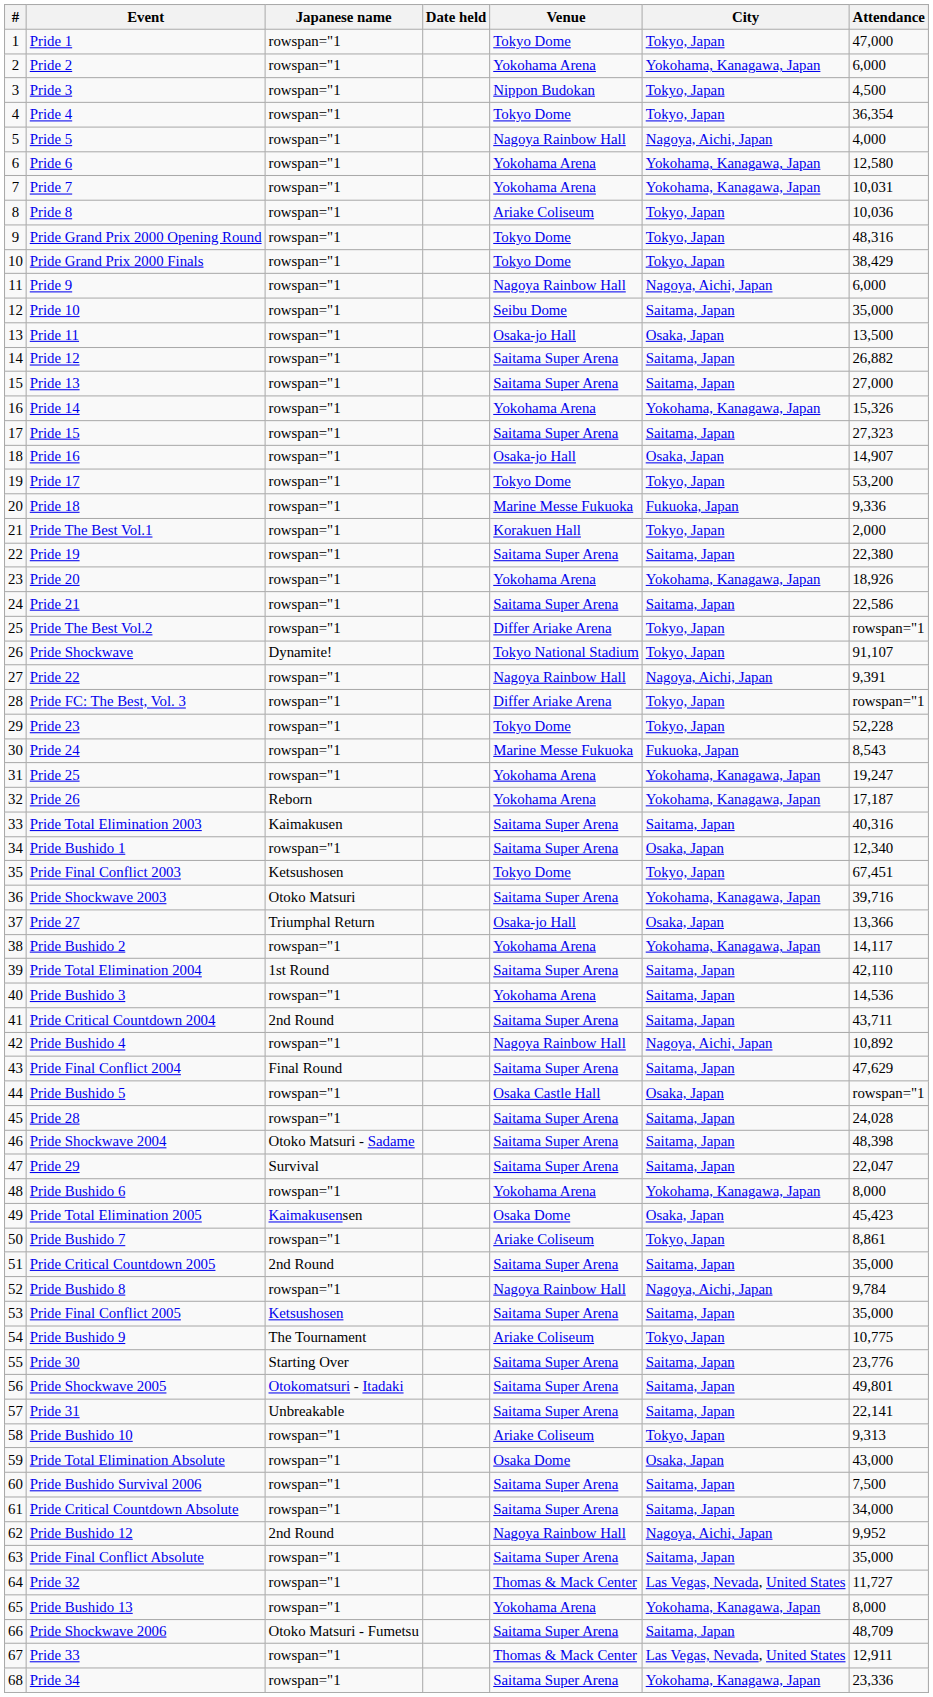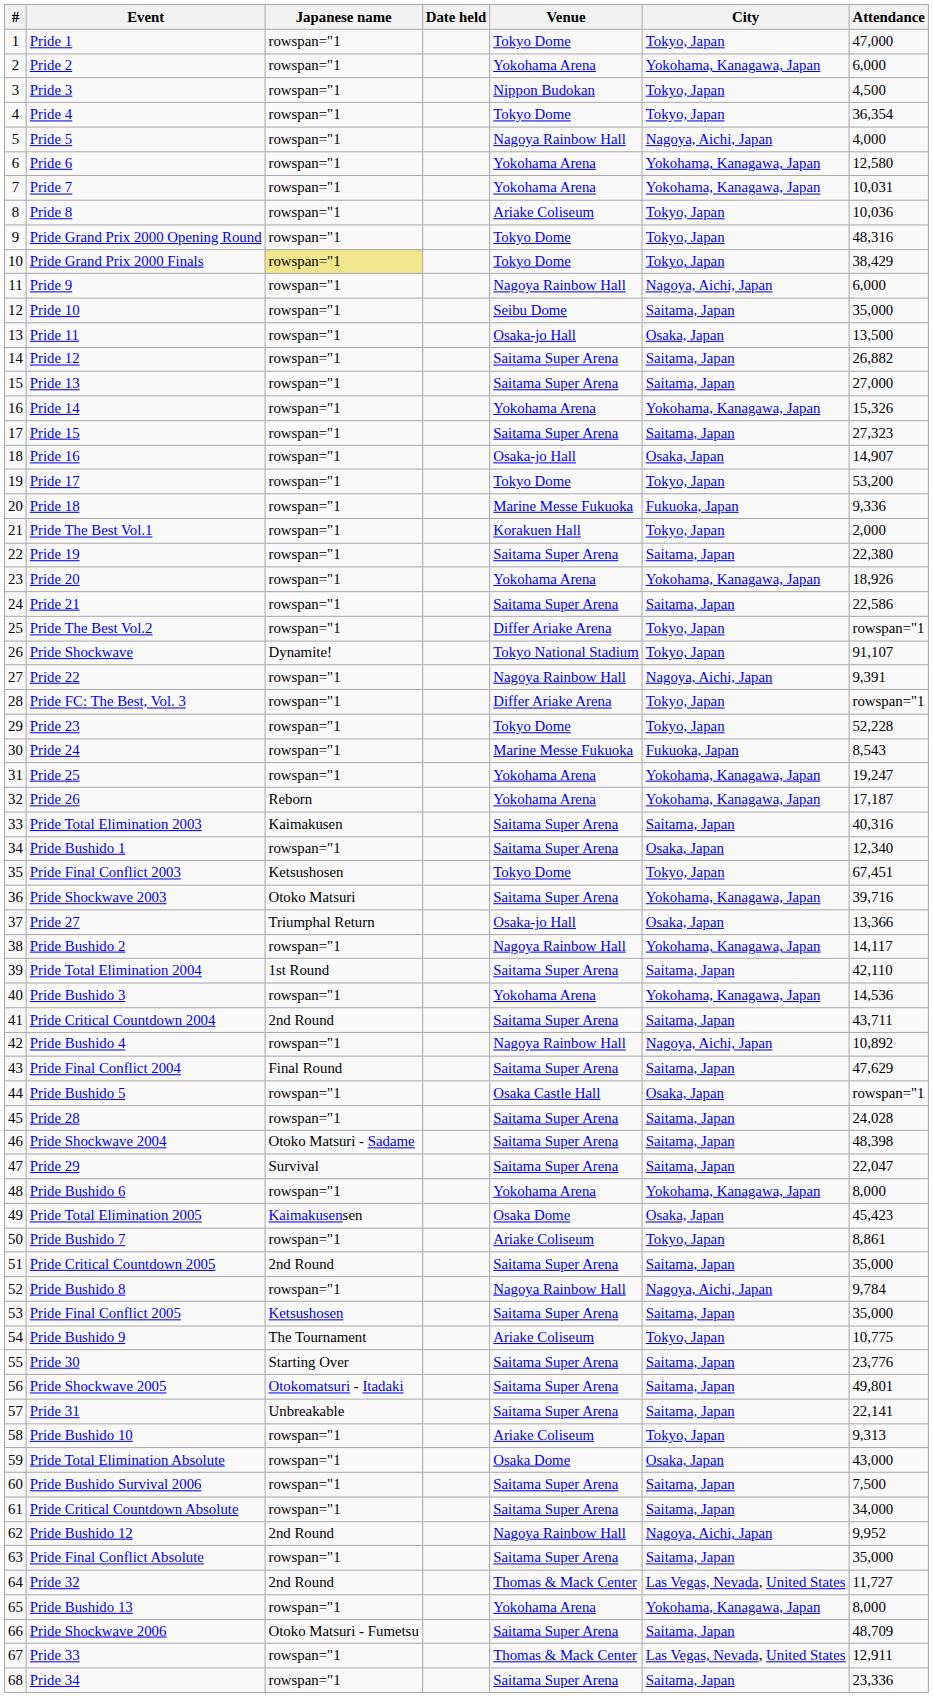(305, 261) no background -> (305, 261) khaki background
(545, 946) Yokohama Arena -> (560, 946) Nagoya Rainbow Hall
(690, 995) Saitama, Japan -> (733, 995) Yokohama, Kanagawa, Japan
(305, 1582) rowspan="1 -> (301, 1582) 2nd Round
(733, 1680) Yokohama, Kanagawa, Japan -> (690, 1680) Saitama, Japan
